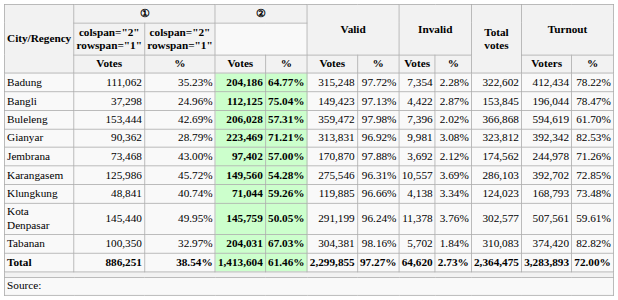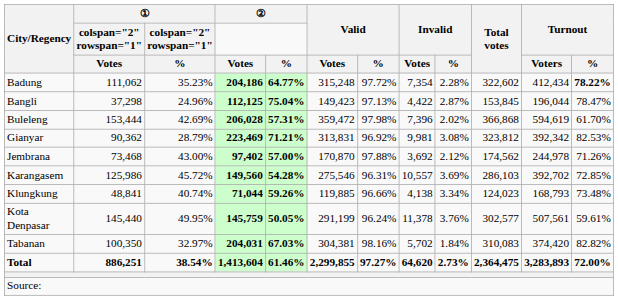(594, 82) normal -> (593, 82) bold
